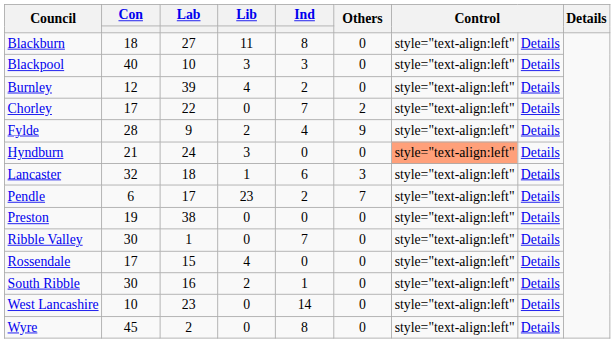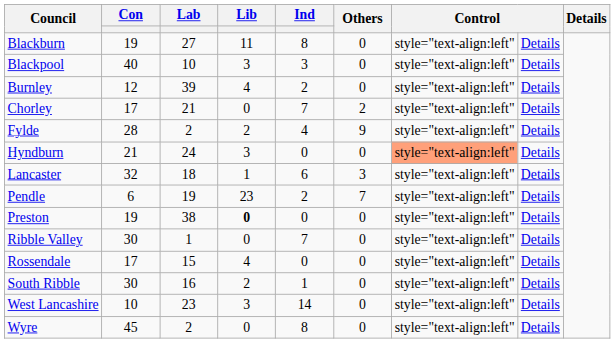(131, 43) 18 -> (131, 43) 19
(189, 109) 22 -> (189, 109) 21
(189, 130) 9 -> (189, 130) 2
(189, 196) 17 -> (189, 196) 19
(247, 218) normal -> (247, 218) bold
(247, 305) 0 -> (247, 305) 3
